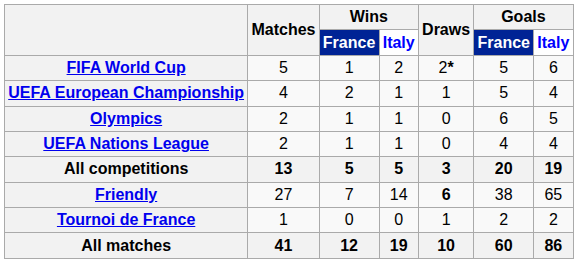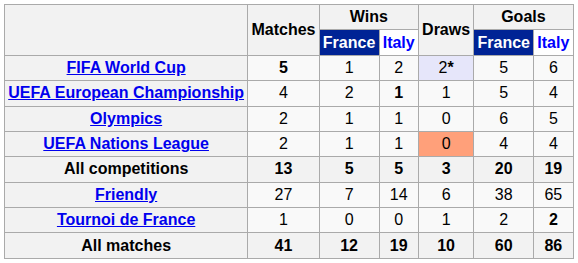(283, 67) normal -> (283, 67) bold
(446, 67) no background -> (446, 67) lavender background
(399, 93) normal -> (399, 93) bold
(446, 144) no background -> (446, 144) lightsalmon background
(446, 194) bold -> (446, 194) normal
(553, 220) normal -> (553, 220) bold
